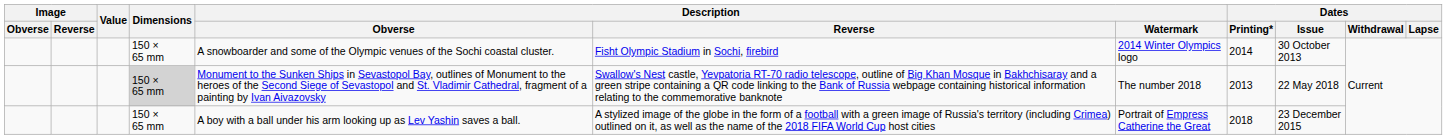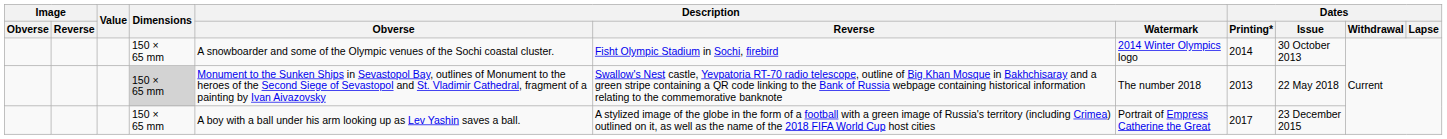(1241, 120) 2018 -> (1241, 120) 2017
